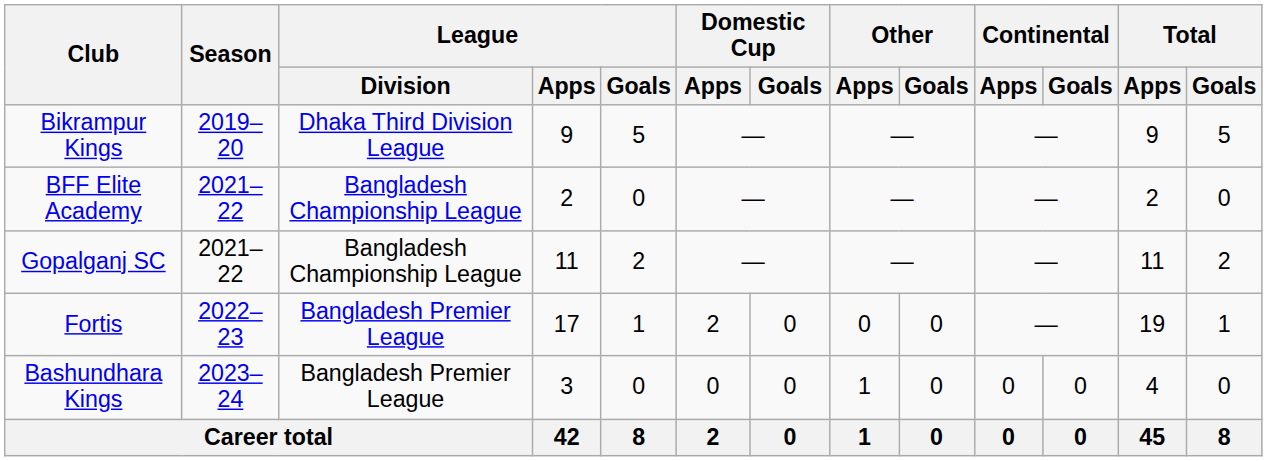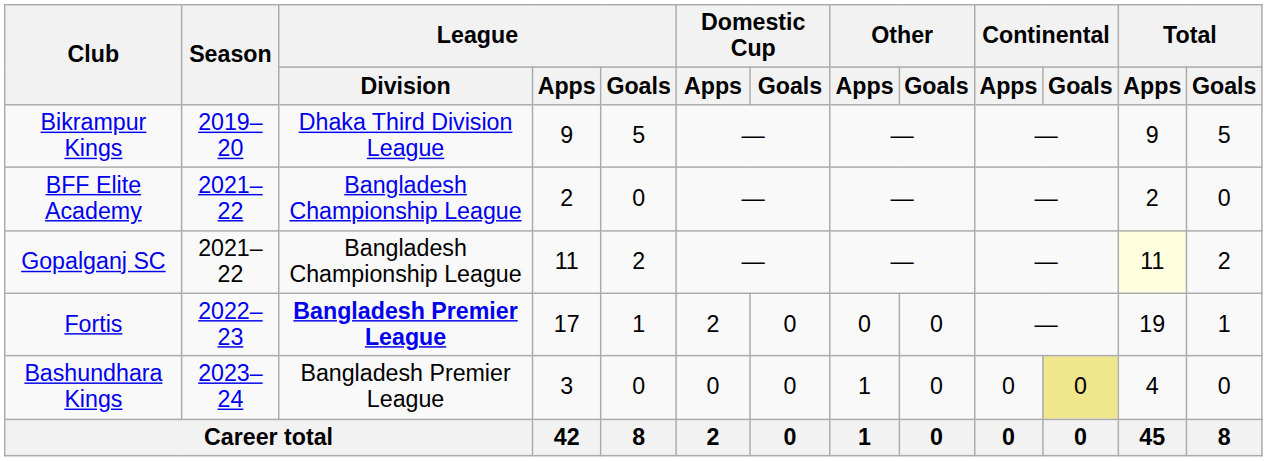(1152, 261) no background -> (1152, 261) lightyellow background
(406, 324) normal -> (406, 324) bold
(1080, 387) no background -> (1080, 387) khaki background
